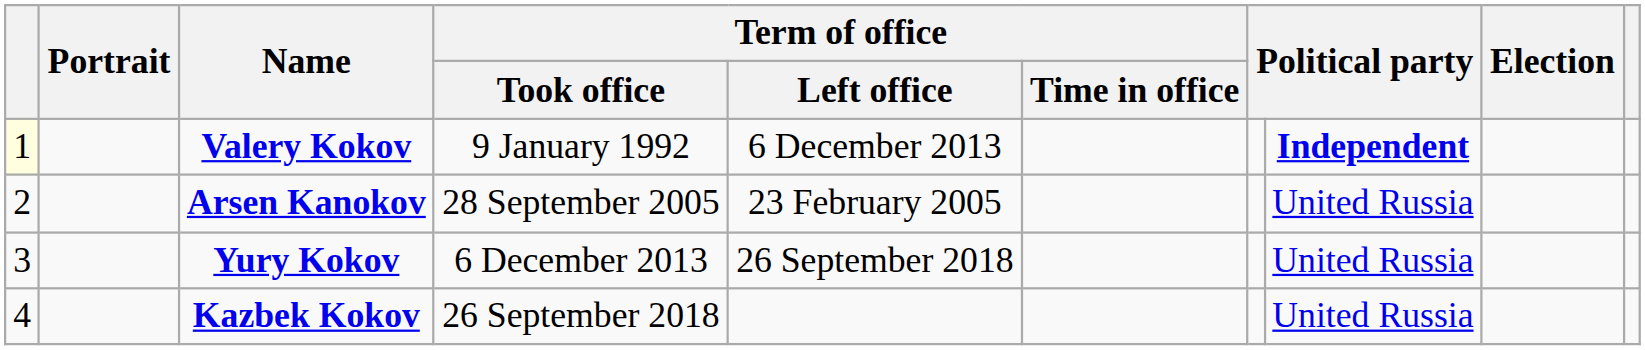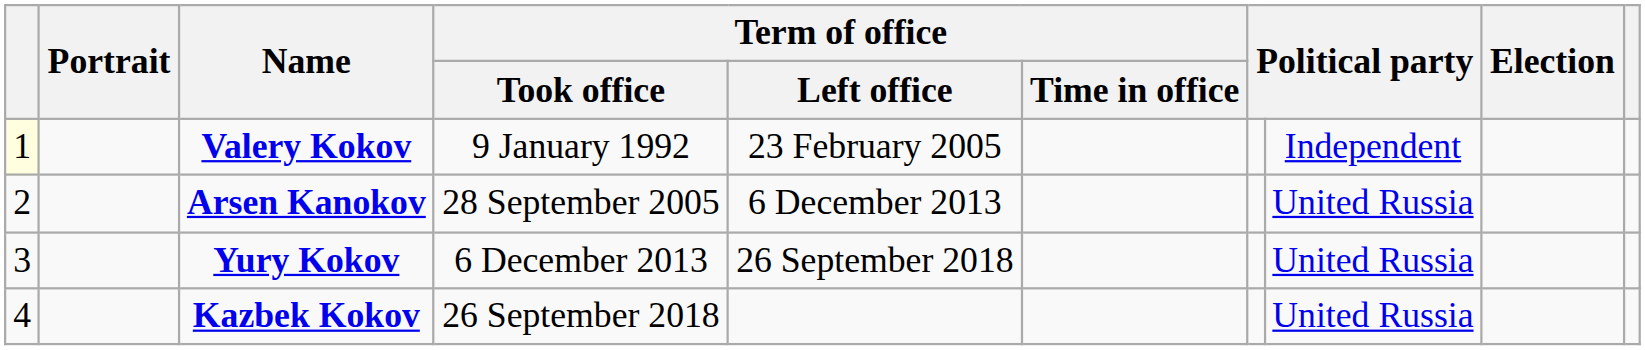(875, 145) 6 December 2013 -> (875, 145) 23 February 2005
(1373, 145) bold -> (1373, 145) normal
(875, 202) 23 February 2005 -> (875, 202) 6 December 2013
